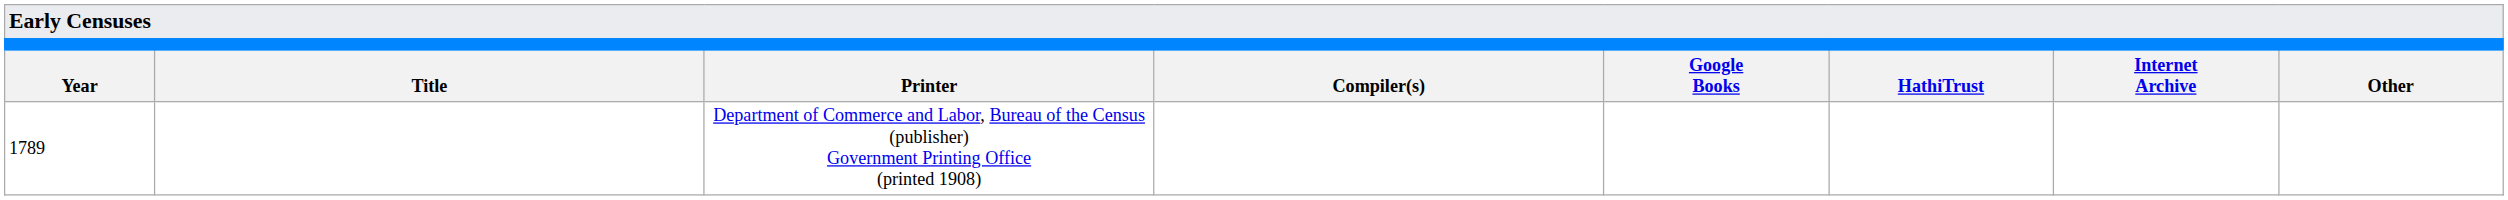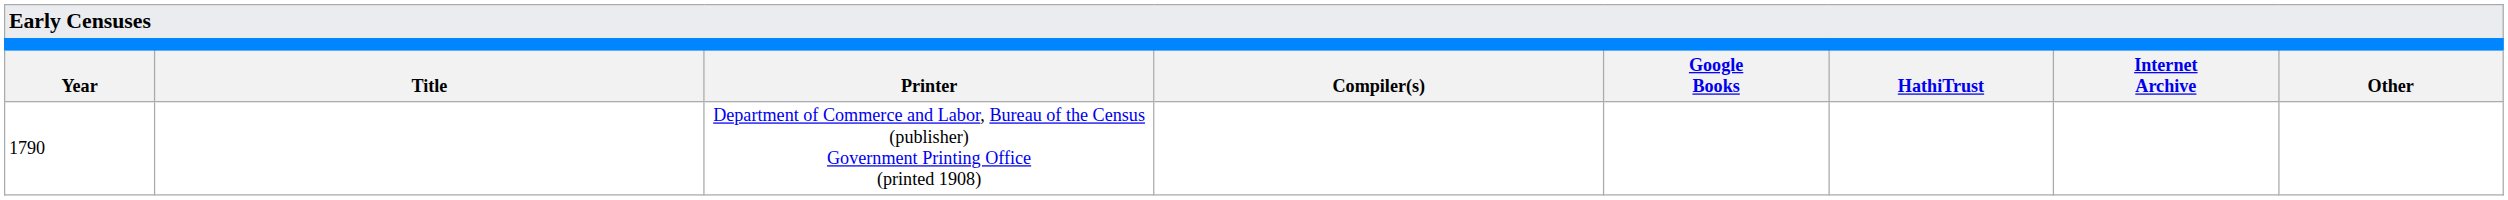(27, 148) 1789 -> (27, 148) 1790
